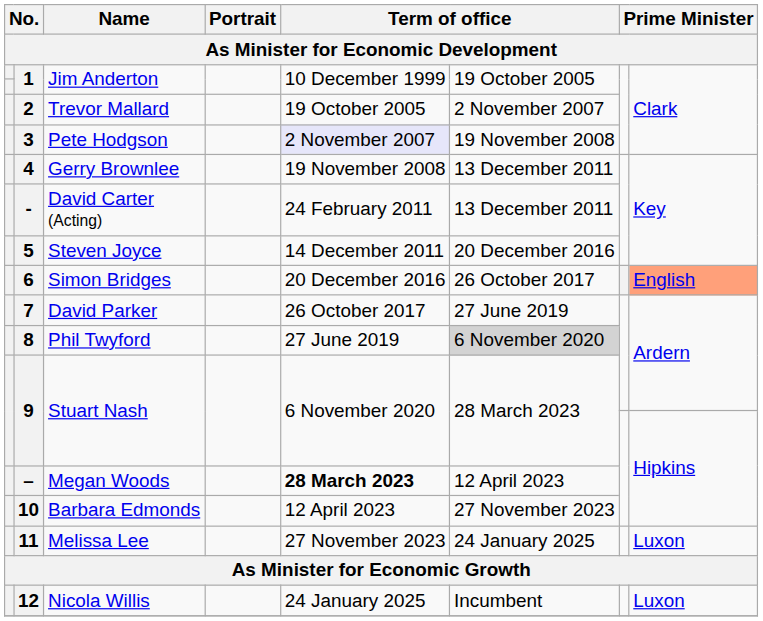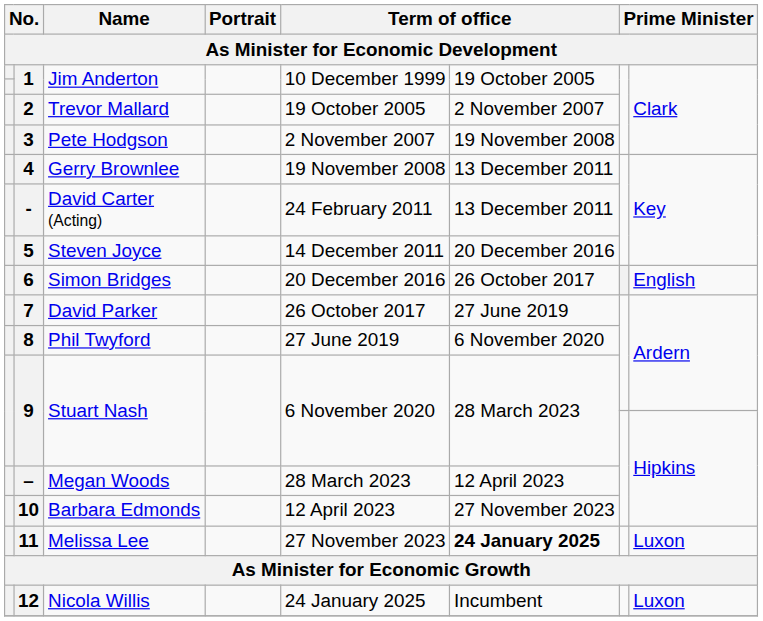(360, 139) lavender background -> (360, 139) no background
(664, 280) lightsalmon background -> (664, 280) no background
(529, 340) lightgrey background -> (529, 340) no background
(349, 480) bold -> (348, 480) normal
(524, 540) normal -> (527, 540) bold
